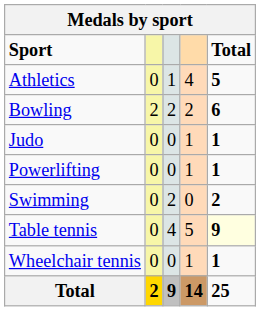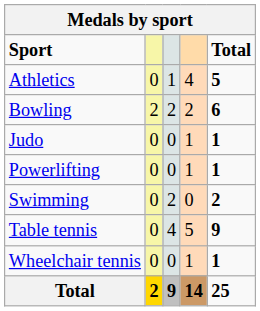(216, 230) lightyellow background -> (216, 230) no background
